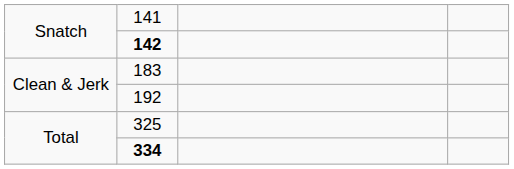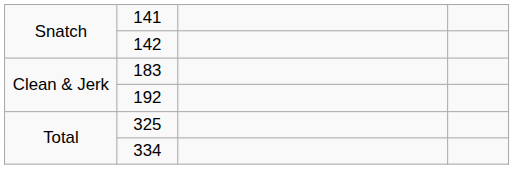(147, 44) bold -> (147, 44) normal
(147, 151) bold -> (147, 151) normal
